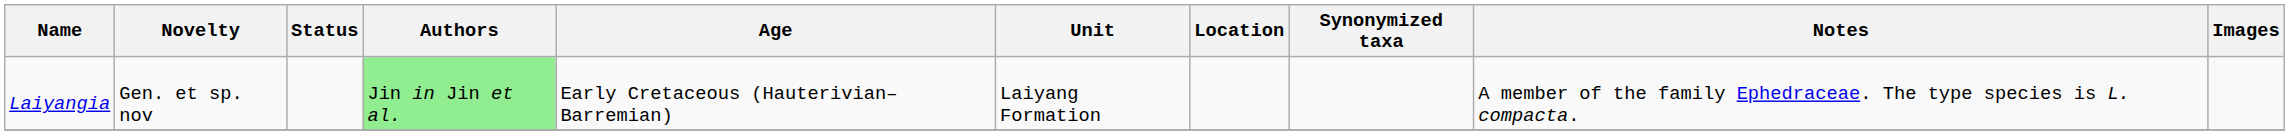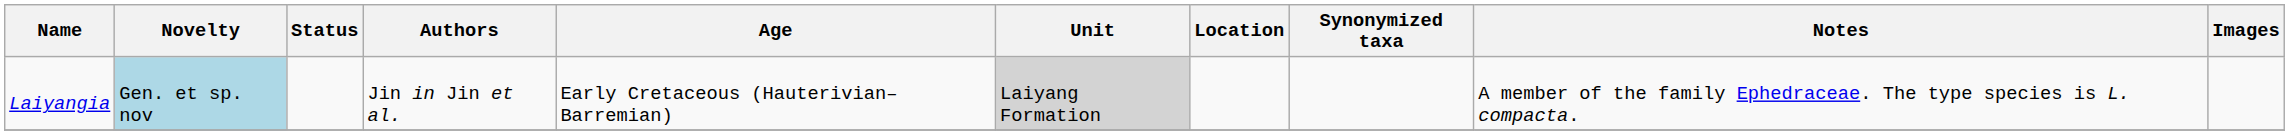(181, 104) no background -> (181, 104) lightblue background
(440, 104) lightgreen background -> (440, 104) no background
(1050, 104) no background -> (1050, 104) lightgrey background
